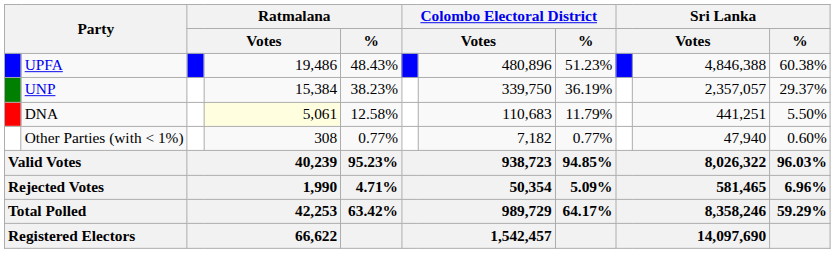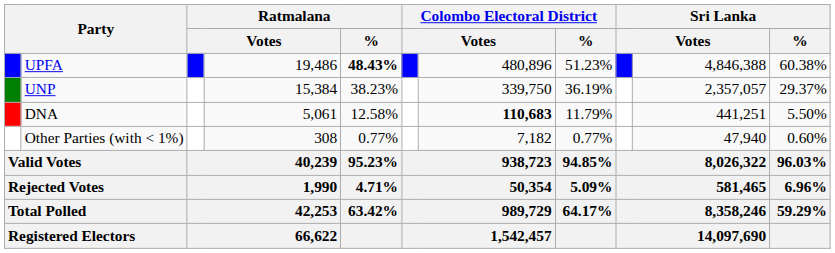(374, 65) normal -> (373, 65) bold
(320, 114) lightyellow background -> (320, 114) no background
(527, 114) normal -> (527, 114) bold
